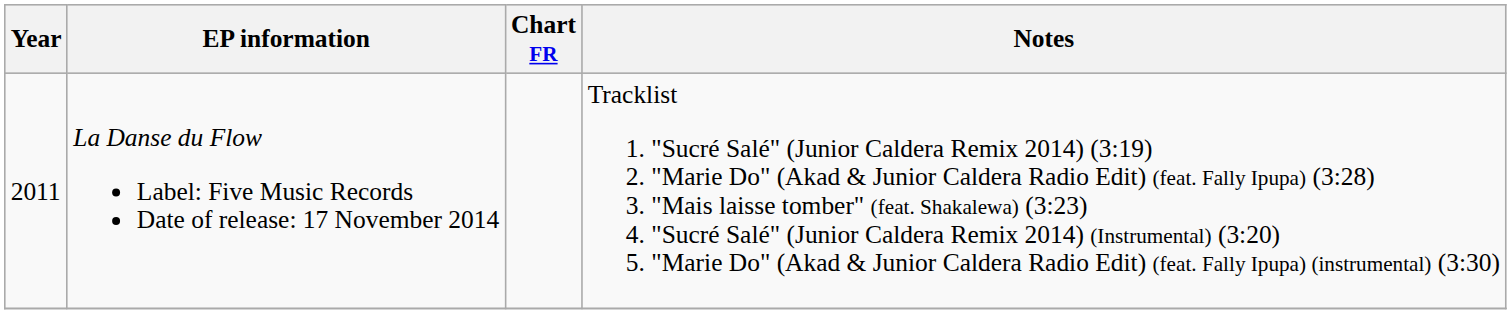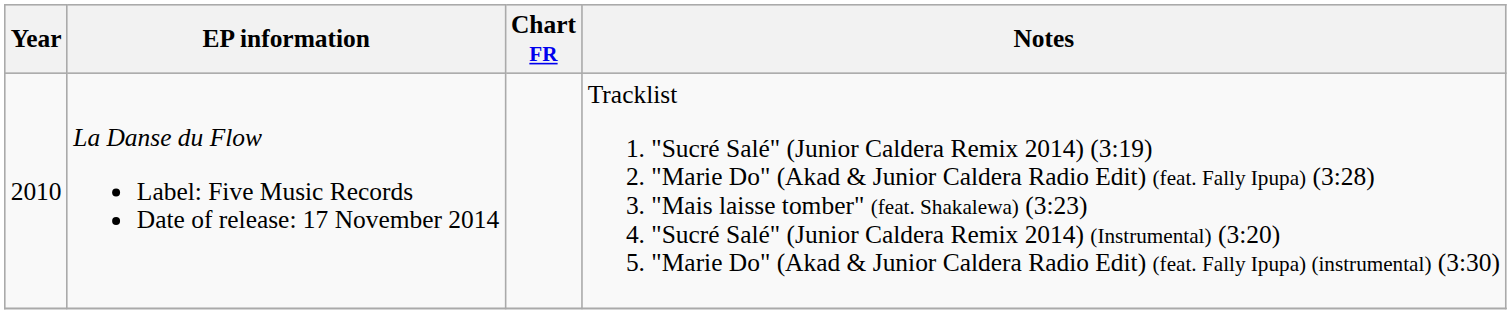(36, 190) 2011 -> (36, 190) 2010
